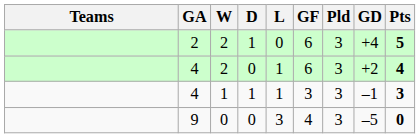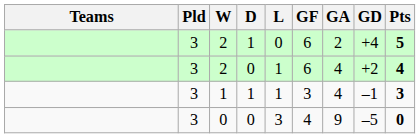columns swapped: (339, 17) <-> (194, 17)
